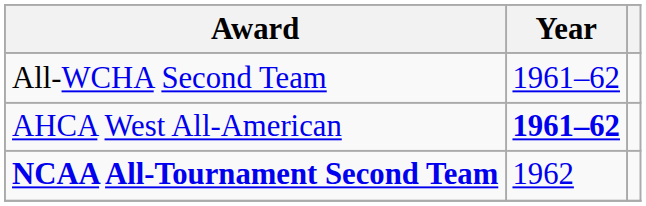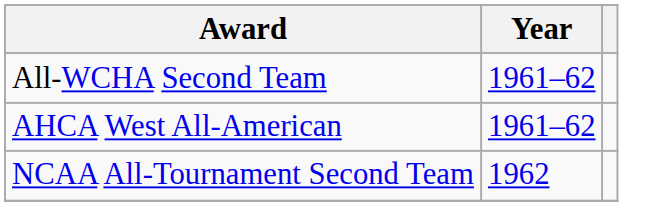(566, 126) bold -> (542, 126) normal
(255, 175) bold -> (243, 175) normal
